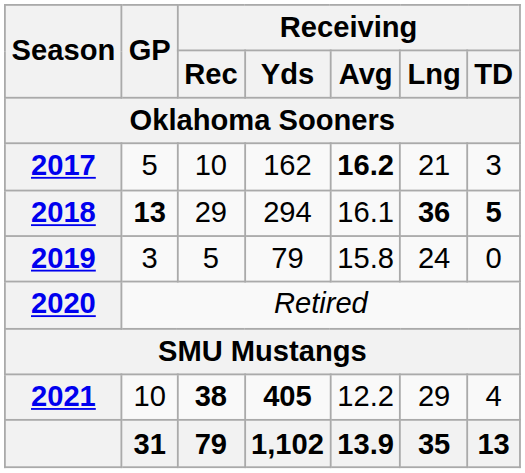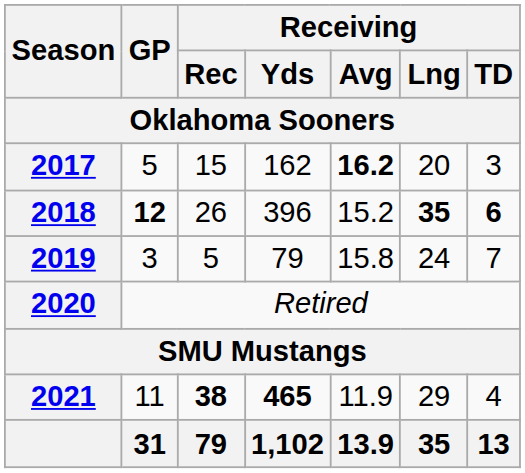(211, 166) 10 -> (211, 166) 15
(434, 166) 21 -> (434, 166) 20
(150, 212) 13 -> (150, 212) 12
(211, 212) 29 -> (211, 212) 26
(287, 212) 294 -> (287, 212) 396
(366, 212) 16.1 -> (366, 212) 15.2
(434, 212) 36 -> (434, 212) 35
(494, 212) 5 -> (494, 212) 6
(494, 258) 0 -> (494, 258) 7
(150, 397) 10 -> (150, 397) 11
(287, 397) 405 -> (287, 397) 465
(366, 397) 12.2 -> (366, 397) 11.9
